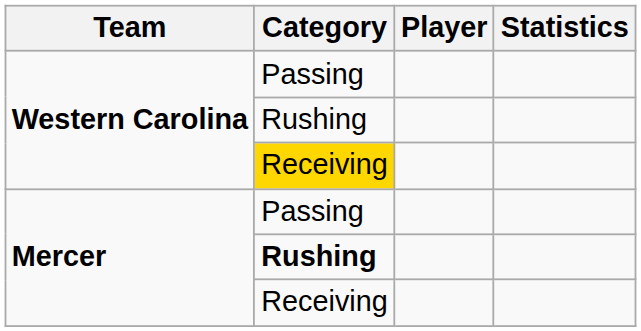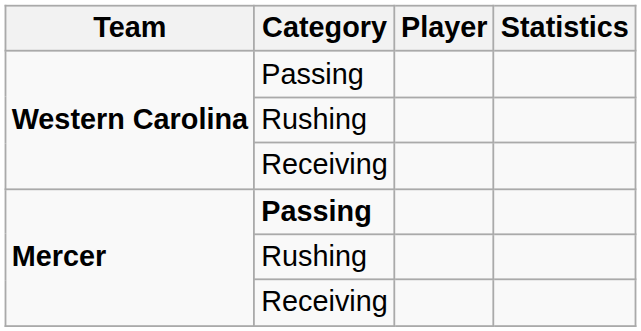(325, 165) gold background -> (325, 165) no background
(313, 210) normal -> (317, 210) bold
(319, 256) bold -> (314, 256) normal
